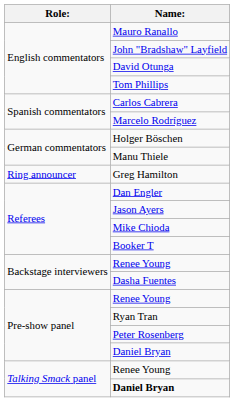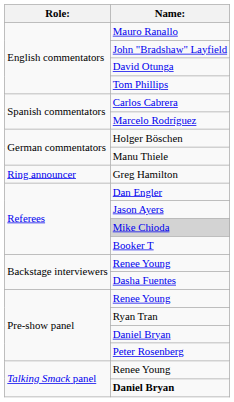(141, 227) no background -> (141, 227) lightgrey background
(148, 334) Peter Rosenberg -> (142, 334) Daniel Bryan
(142, 352) Daniel Bryan -> (148, 352) Peter Rosenberg
